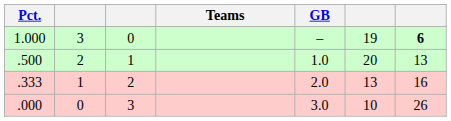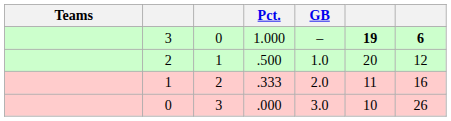columns swapped: (225, 15) <-> (30, 15)
(370, 37) normal -> (370, 37) bold
(421, 60) 13 -> (421, 60) 12
(370, 82) 13 -> (370, 82) 11
